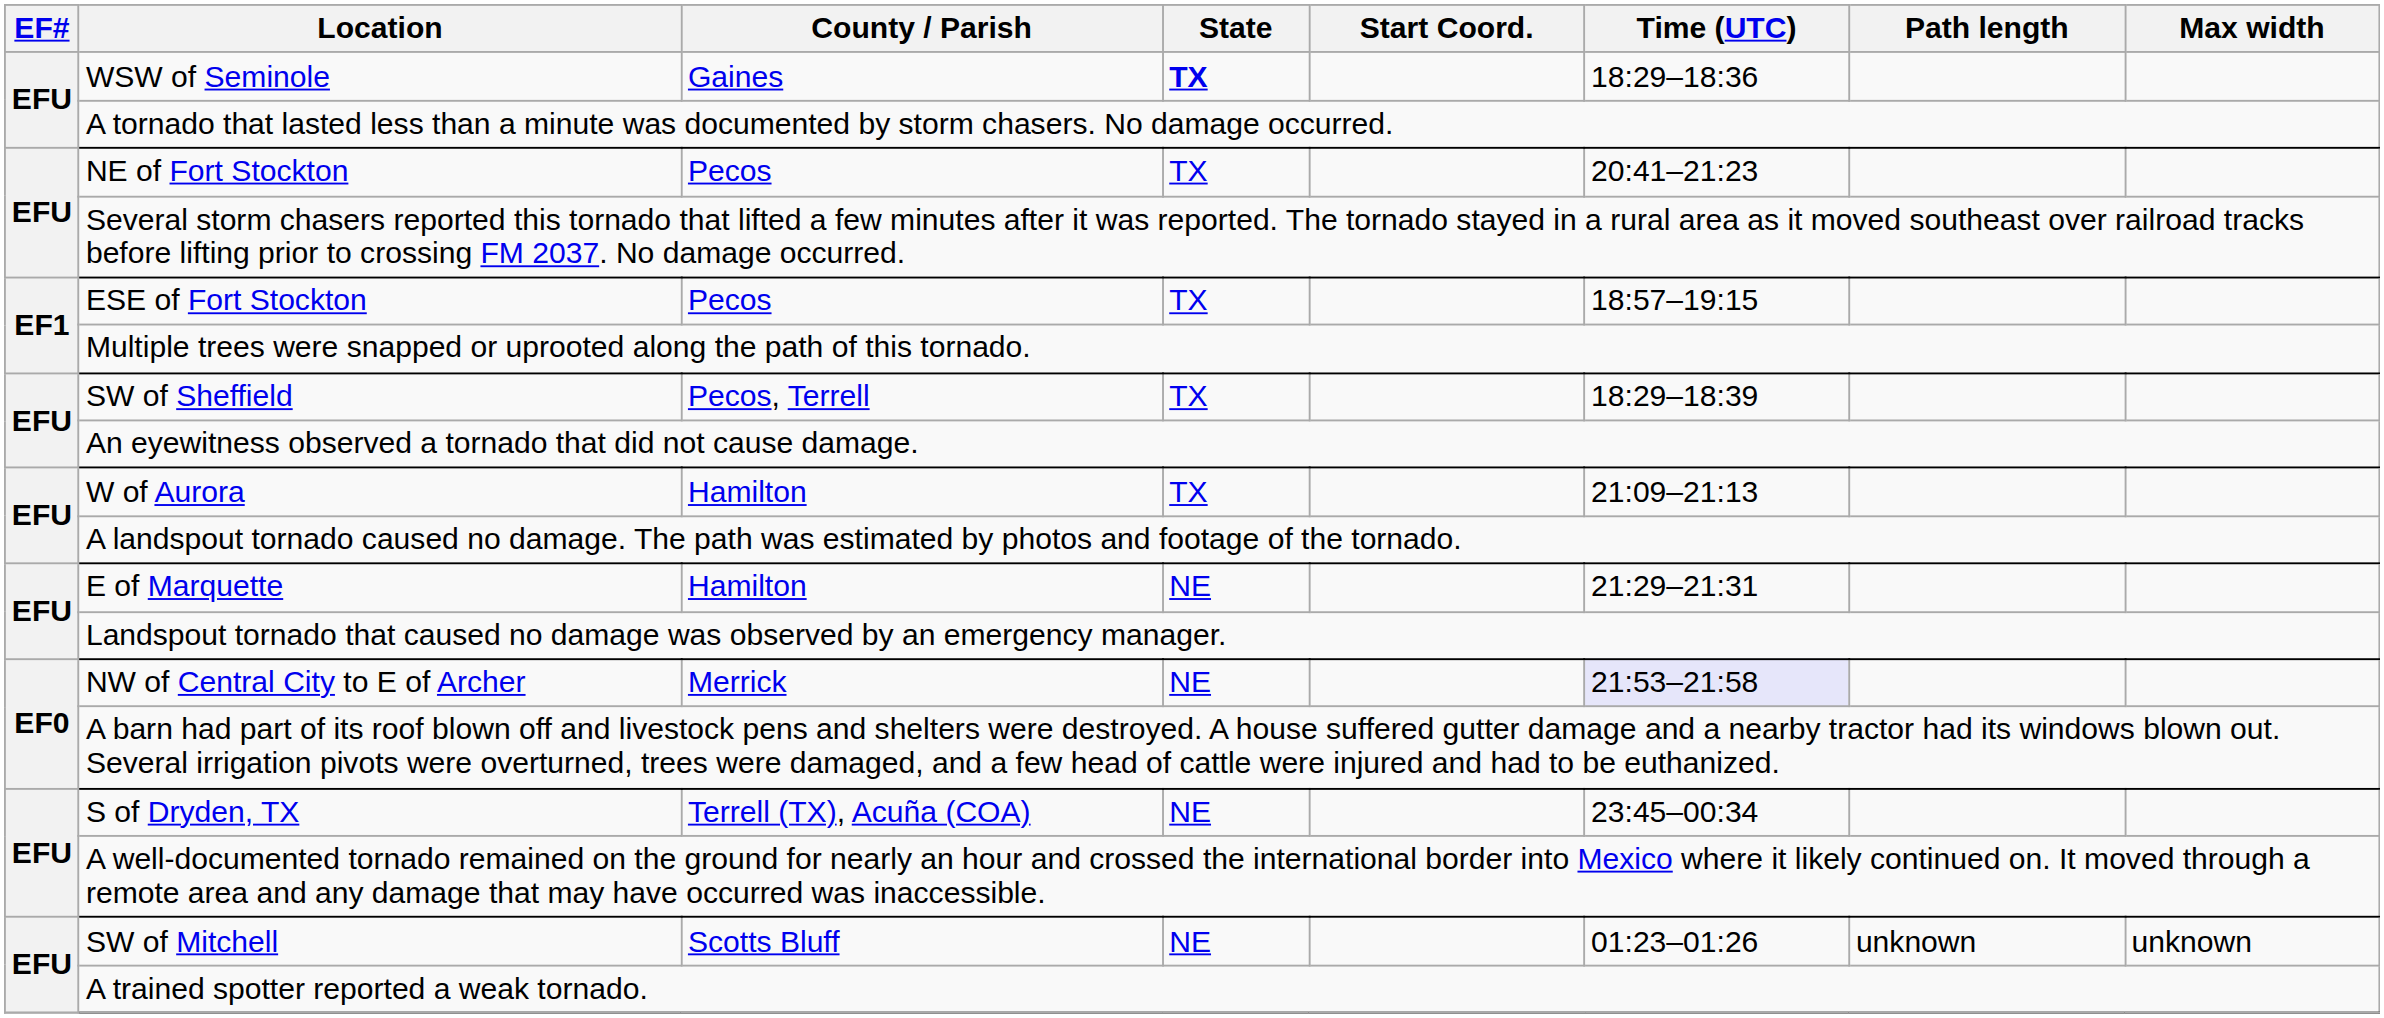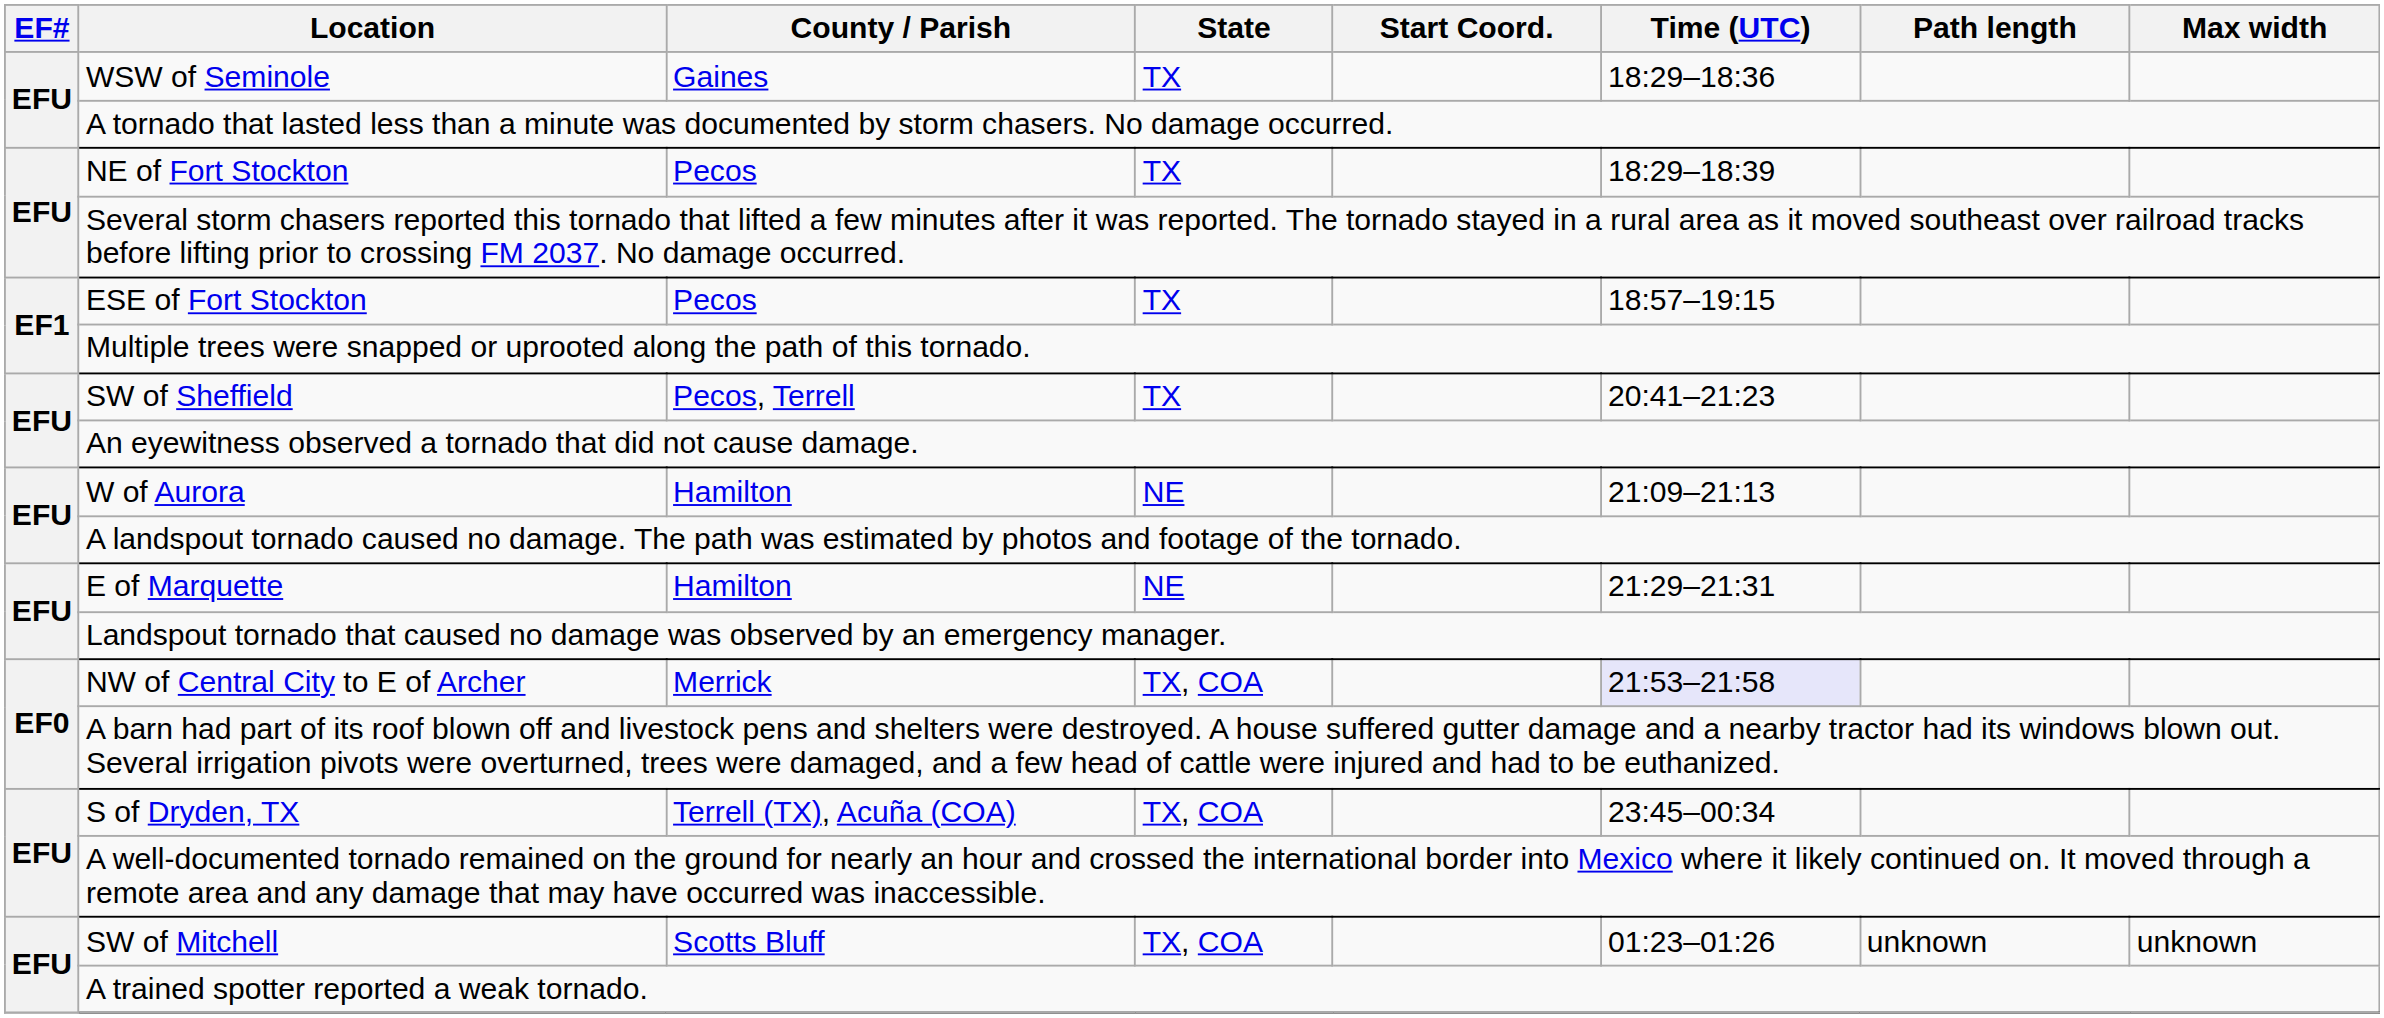(1188, 76) bold -> (1162, 76) normal
(1675, 171) 20:41–21:23 -> (1692, 171) 18:29–18:39
(1675, 396) 18:29–18:39 -> (1692, 396) 20:41–21:23
(1188, 491) TX -> (1164, 491) NE
(1190, 682) NE -> (1203, 682) TX, COA
(1190, 811) NE -> (1203, 811) TX, COA
(1190, 940) NE -> (1203, 940) TX, COA
